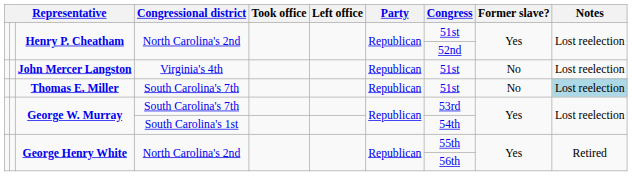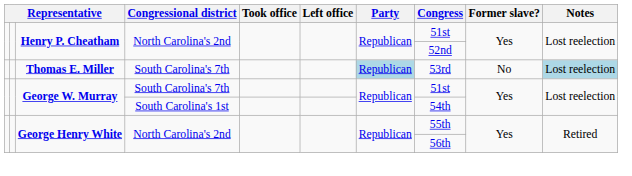- row: (75, 69)
(395, 87) no background -> (385, 69) lightblue background
(450, 87) 51st -> (440, 69) 53rd
(450, 106) 53rd -> (440, 87) 51st
